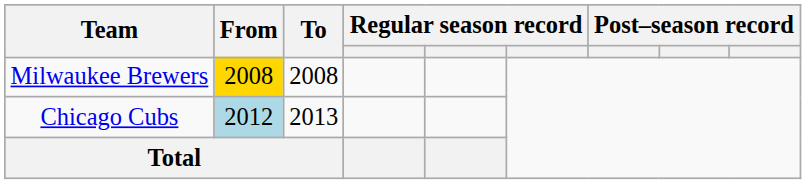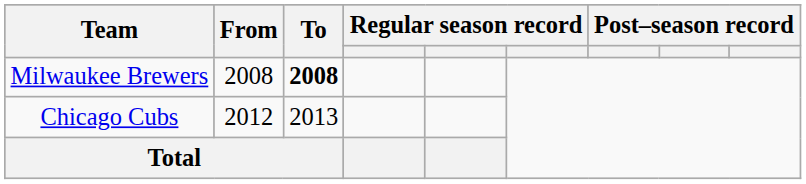(249, 76) gold background -> (249, 76) no background
(314, 76) normal -> (314, 76) bold
(249, 117) lightblue background -> (249, 117) no background
